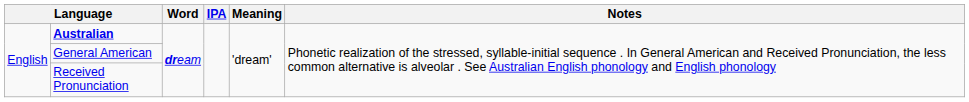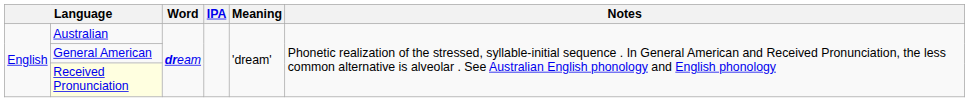(83, 33) bold -> (81, 33) normal
(91, 79) no background -> (91, 79) lightyellow background
